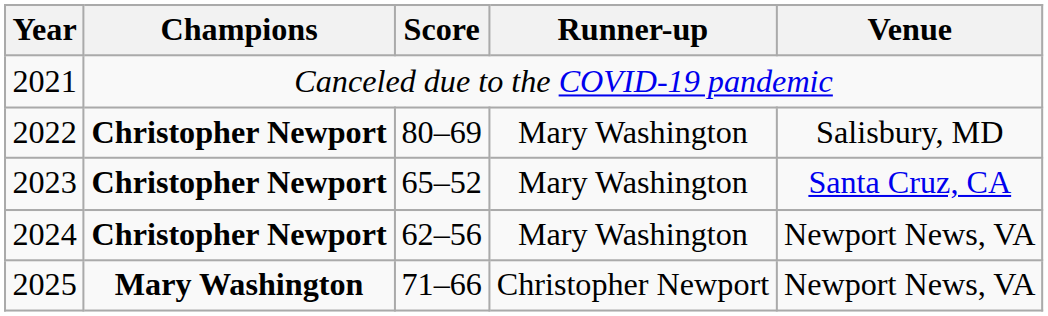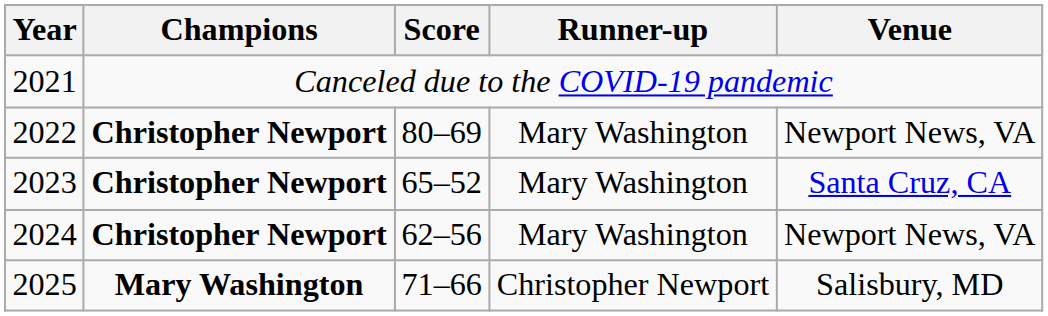(910, 132) Salisbury, MD -> (910, 132) Newport News, VA
(910, 285) Newport News, VA -> (910, 285) Salisbury, MD
